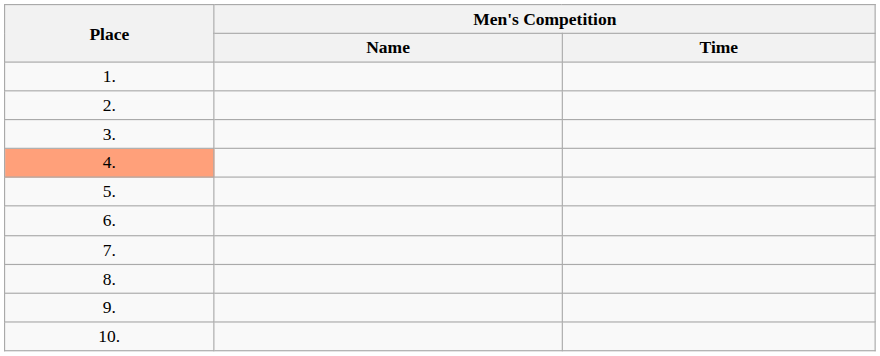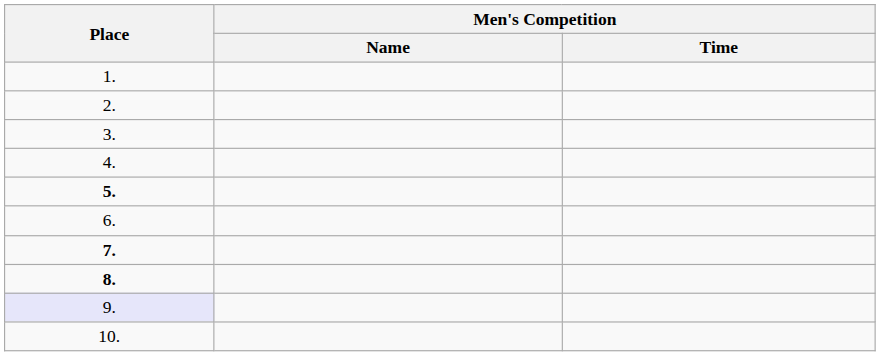(109, 163) lightsalmon background -> (109, 163) no background
(109, 192) normal -> (109, 192) bold
(109, 249) normal -> (109, 249) bold
(109, 278) normal -> (109, 278) bold
(109, 307) no background -> (109, 307) lavender background
